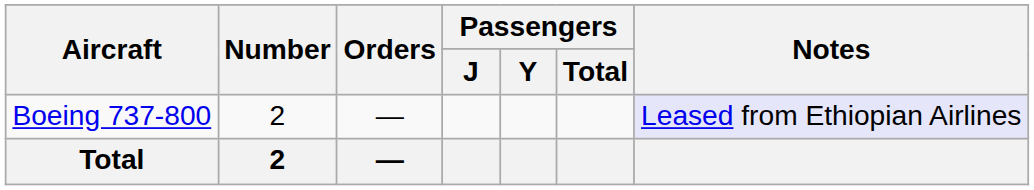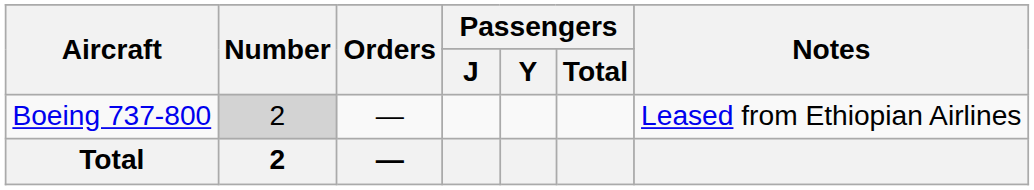(277, 116) no background -> (277, 116) lightgrey background
(831, 116) lavender background -> (831, 116) no background
